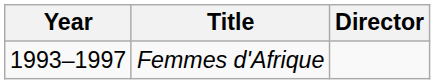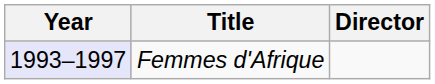(68, 59) no background -> (68, 59) lavender background
